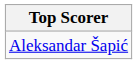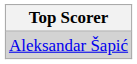(69, 44) no background -> (69, 44) lightgrey background
